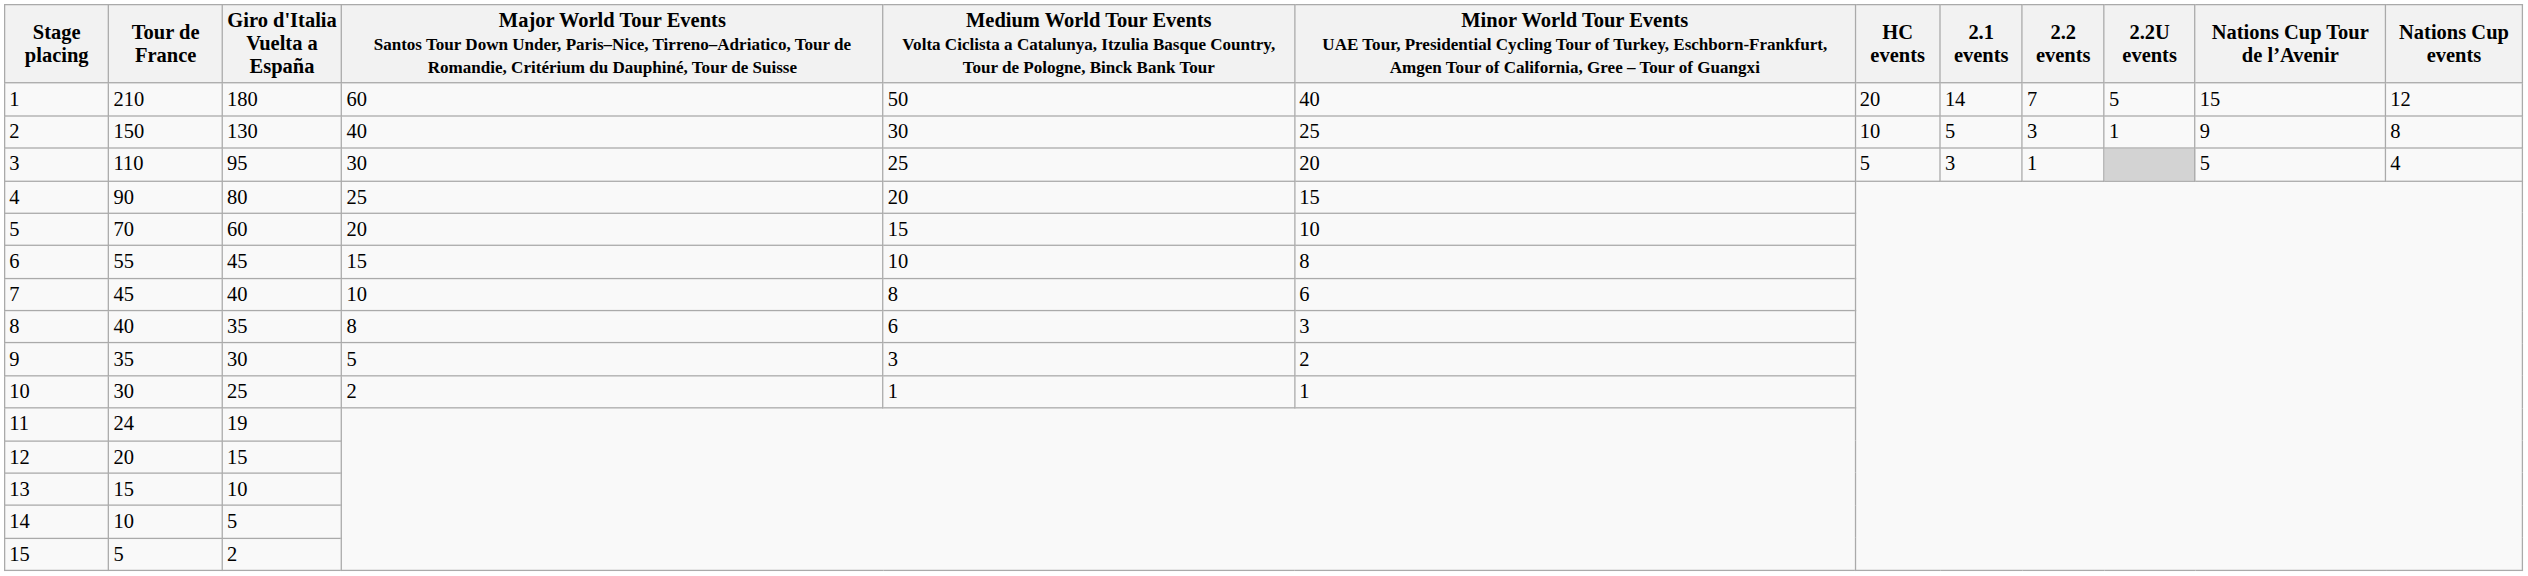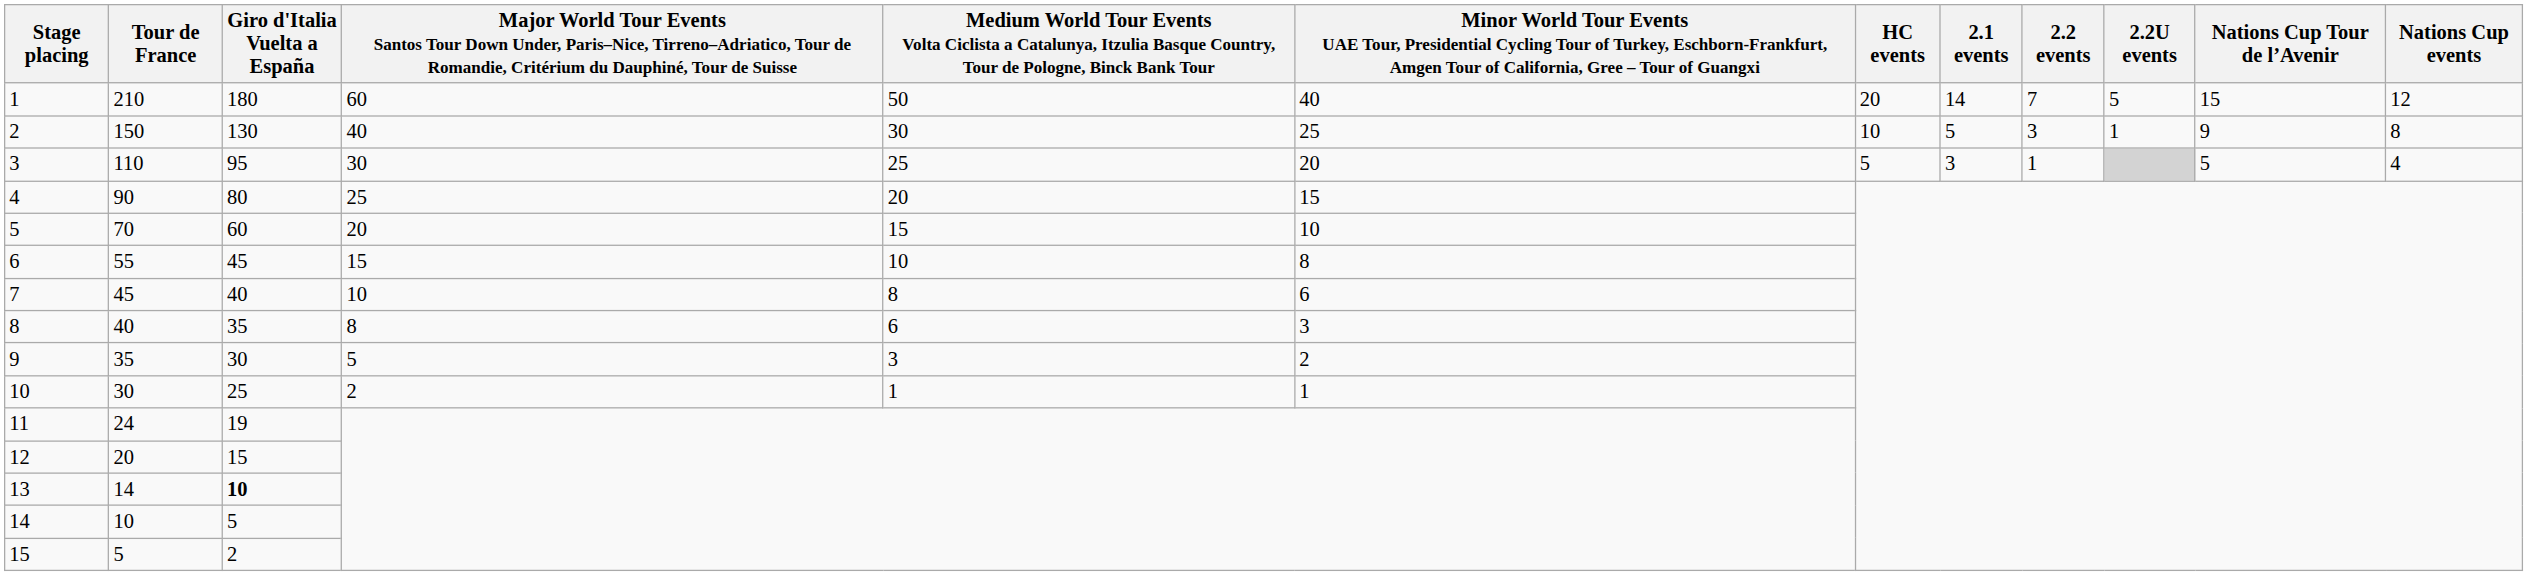(124, 489) 15 -> (124, 489) 14
(237, 489) normal -> (237, 489) bold
